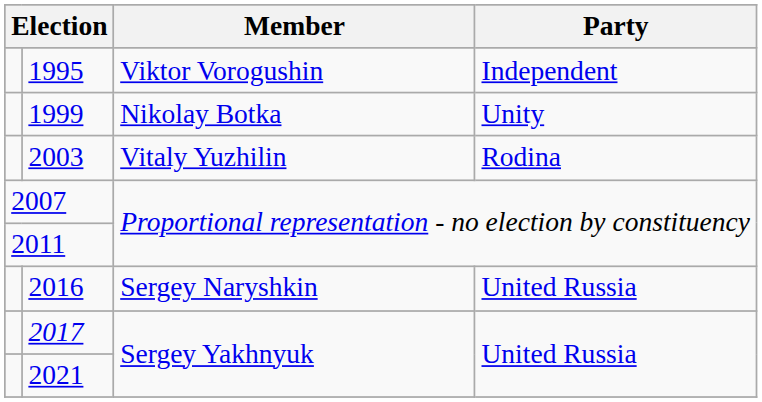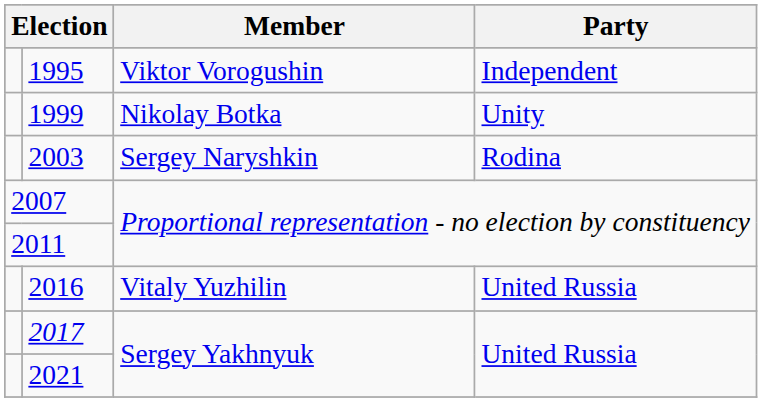(203, 157) Vitaly Yuzhilin -> (219, 157) Sergey Naryshkin
(219, 288) Sergey Naryshkin -> (203, 288) Vitaly Yuzhilin
